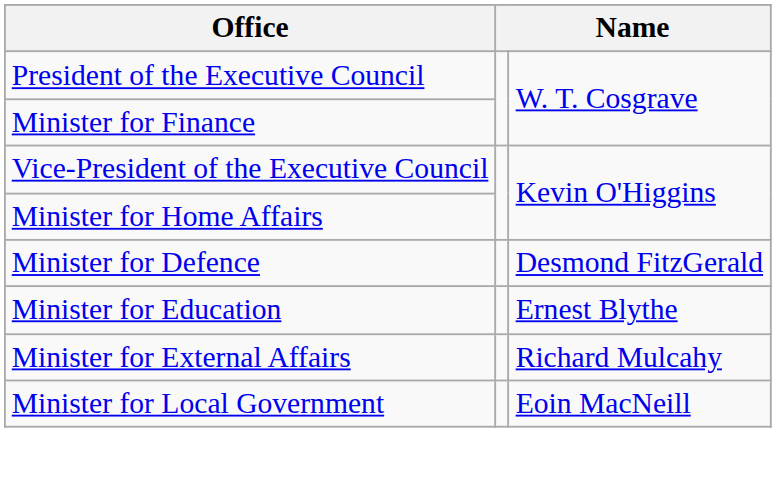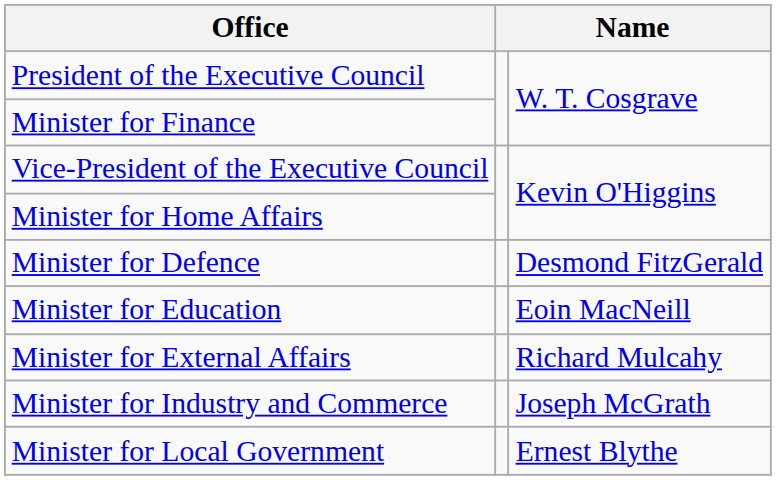(597, 309) Ernest Blythe -> (603, 309) Eoin MacNeill
+ row: (230, 403)
(603, 403) Eoin MacNeill -> (597, 450) Ernest Blythe
